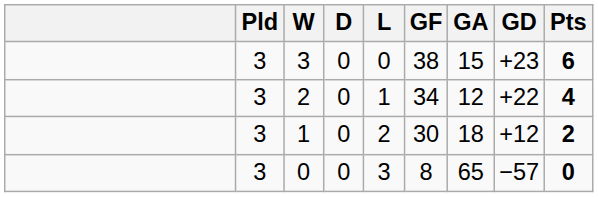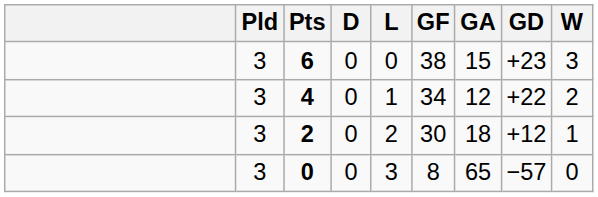columns swapped: (304, 23) <-> (568, 23)
